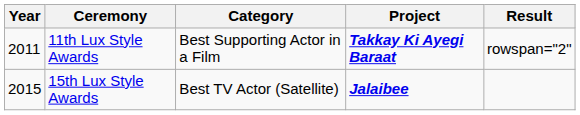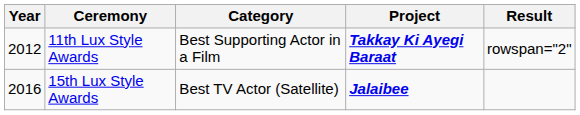(24, 48) 2011 -> (25, 48) 2012
(25, 89) 2015 -> (25, 89) 2016
